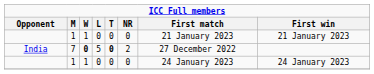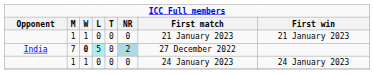(99, 50) no background -> (99, 50) paleturquoise background
(111, 50) bold -> (111, 50) normal
(128, 50) no background -> (128, 50) lightblue background
